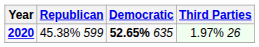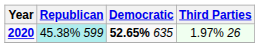(72, 33) no background -> (72, 33) paleturquoise background
